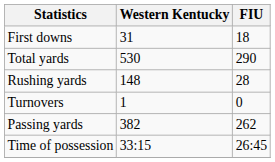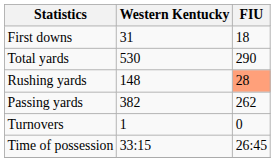(243, 80) no background -> (243, 80) lightsalmon background
rows swapped: (45, 124) <-> (36, 102)
